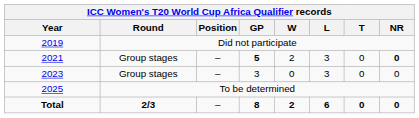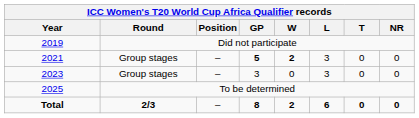(292, 58) normal -> (292, 58) bold
(397, 58) bold -> (397, 58) normal
